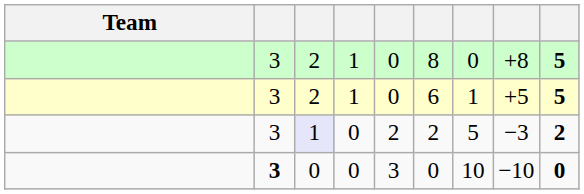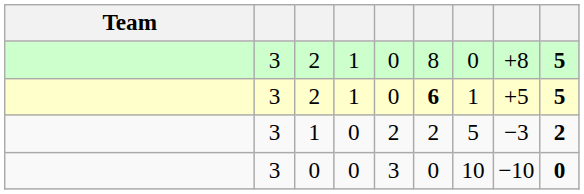(433, 96) normal -> (433, 96) bold
(314, 133) lavender background -> (314, 133) no background
(275, 170) bold -> (275, 170) normal
